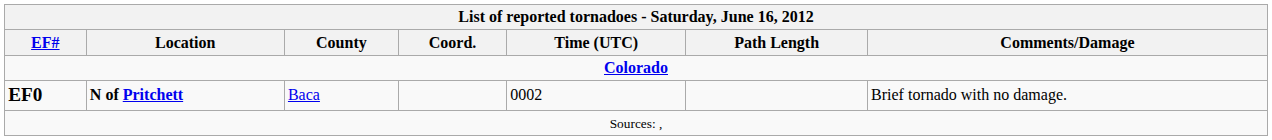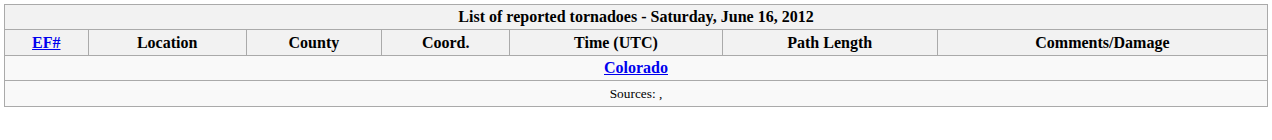- row: (25, 95)
